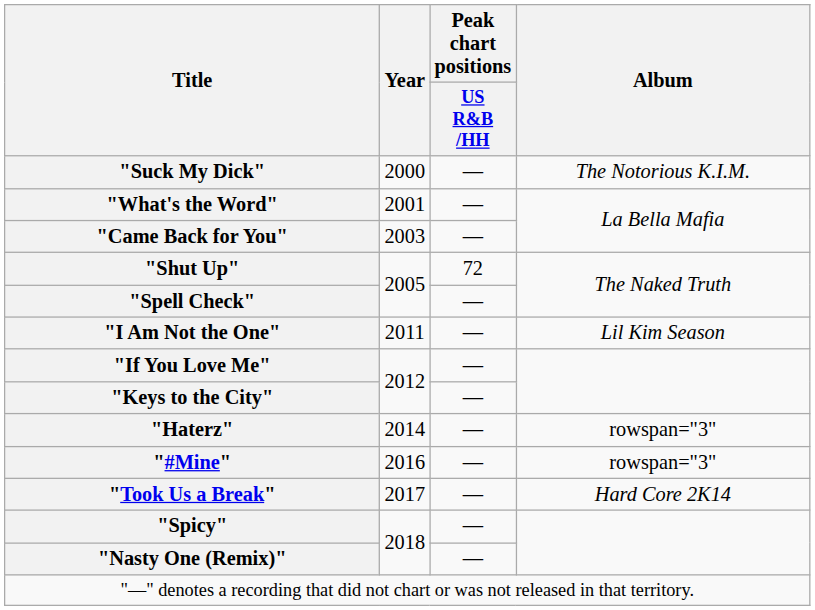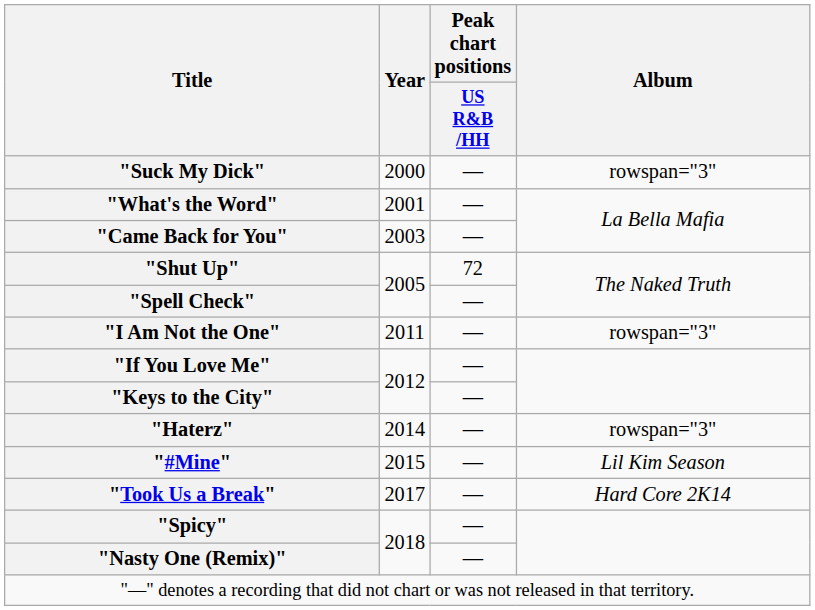(663, 171) The Notorious K.I.M. -> (663, 171) rowspan="3"
(663, 333) Lil Kim Season -> (663, 333) rowspan="3"
(405, 461) 2016 -> (405, 461) 2015
(663, 461) rowspan="3" -> (663, 461) Lil Kim Season
